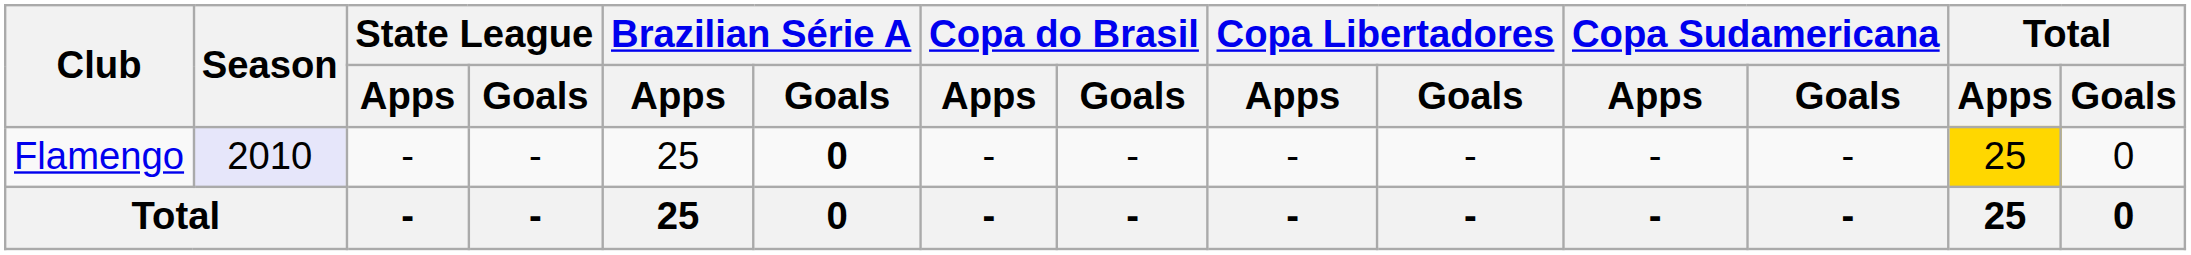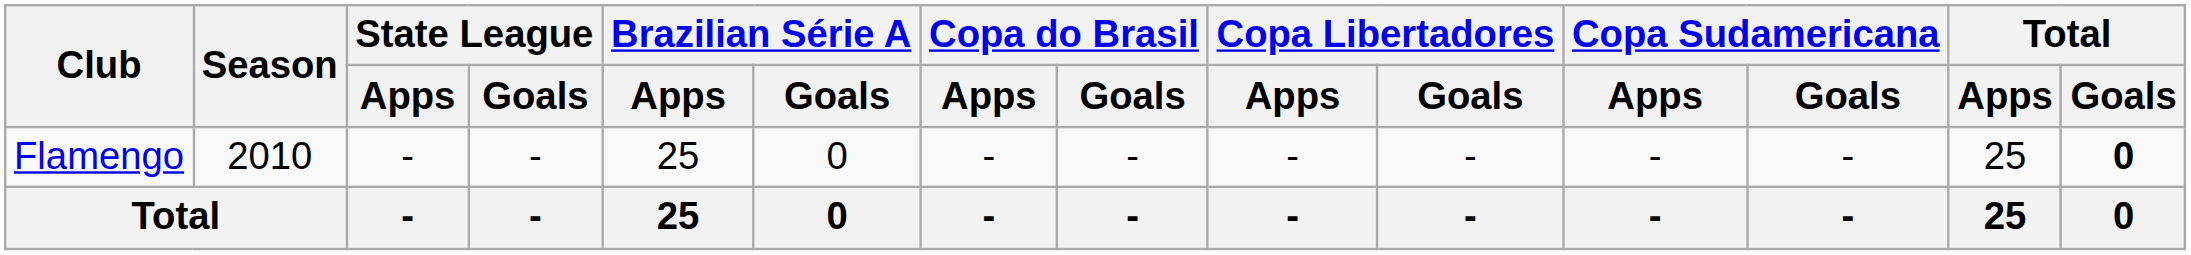(270, 156) lavender background -> (270, 156) no background
(837, 156) bold -> (837, 156) normal
(2005, 156) gold background -> (2005, 156) no background
(2124, 156) normal -> (2124, 156) bold
